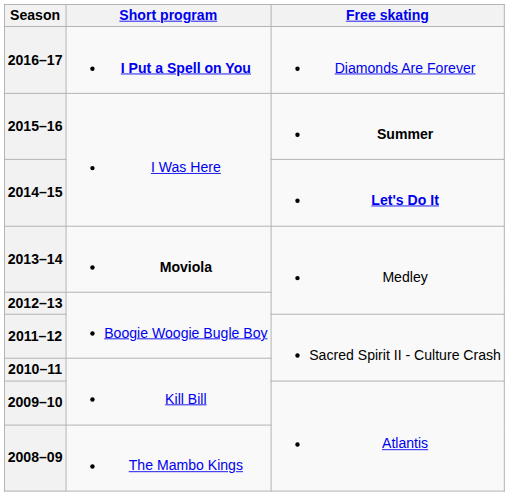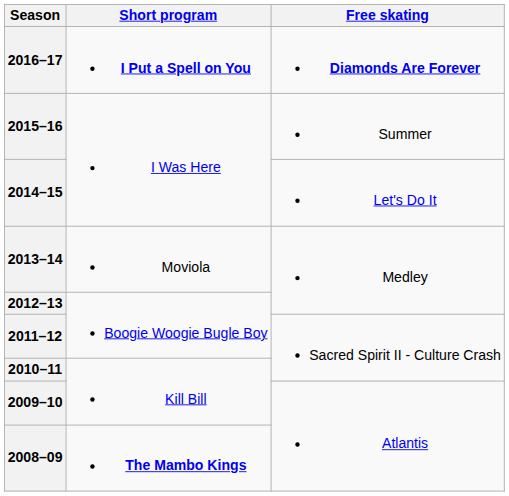(387, 68) normal -> (387, 68) bold
(387, 134) bold -> (387, 134) normal
(387, 201) bold -> (387, 201) normal
(168, 267) bold -> (168, 267) normal
(168, 466) normal -> (168, 466) bold
